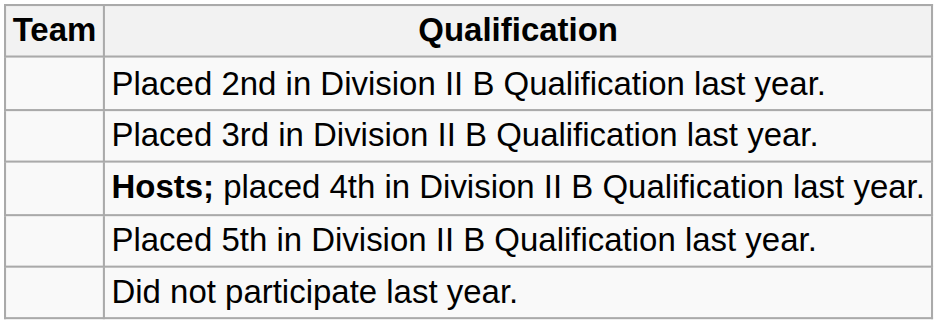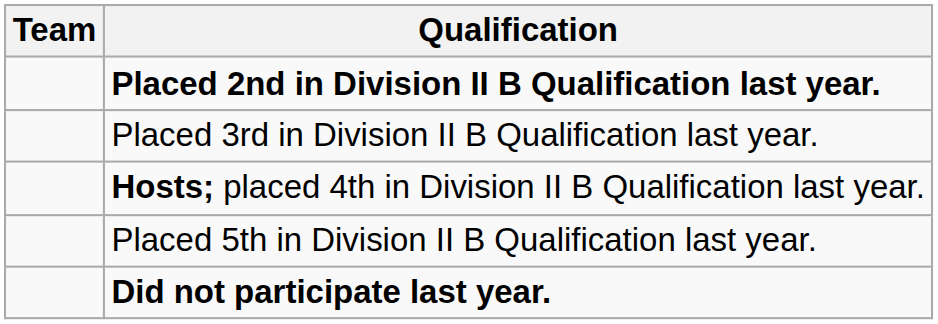(469, 82) normal -> (496, 82) bold
(315, 291) normal -> (331, 291) bold
